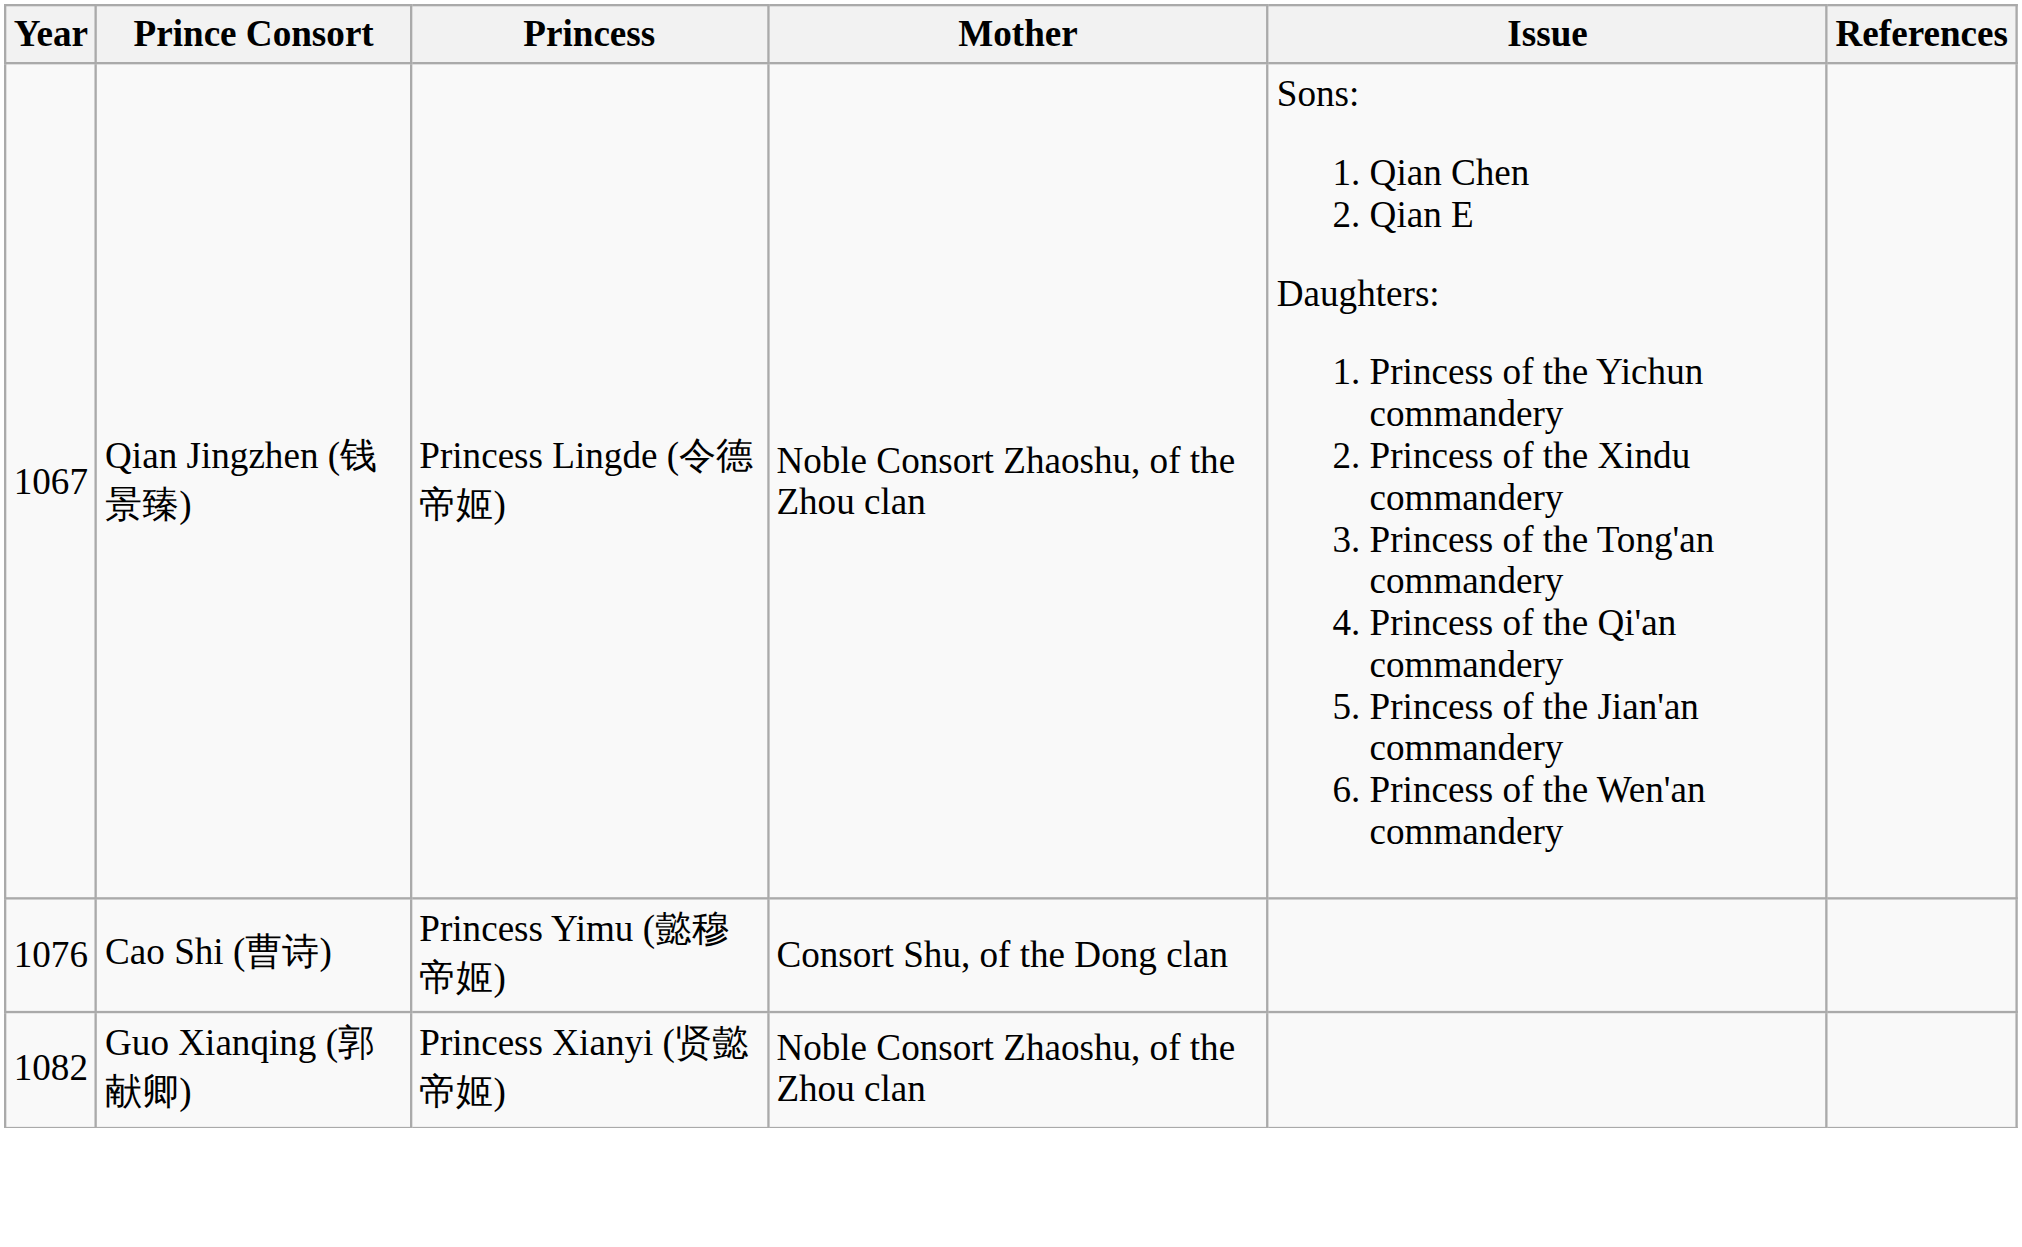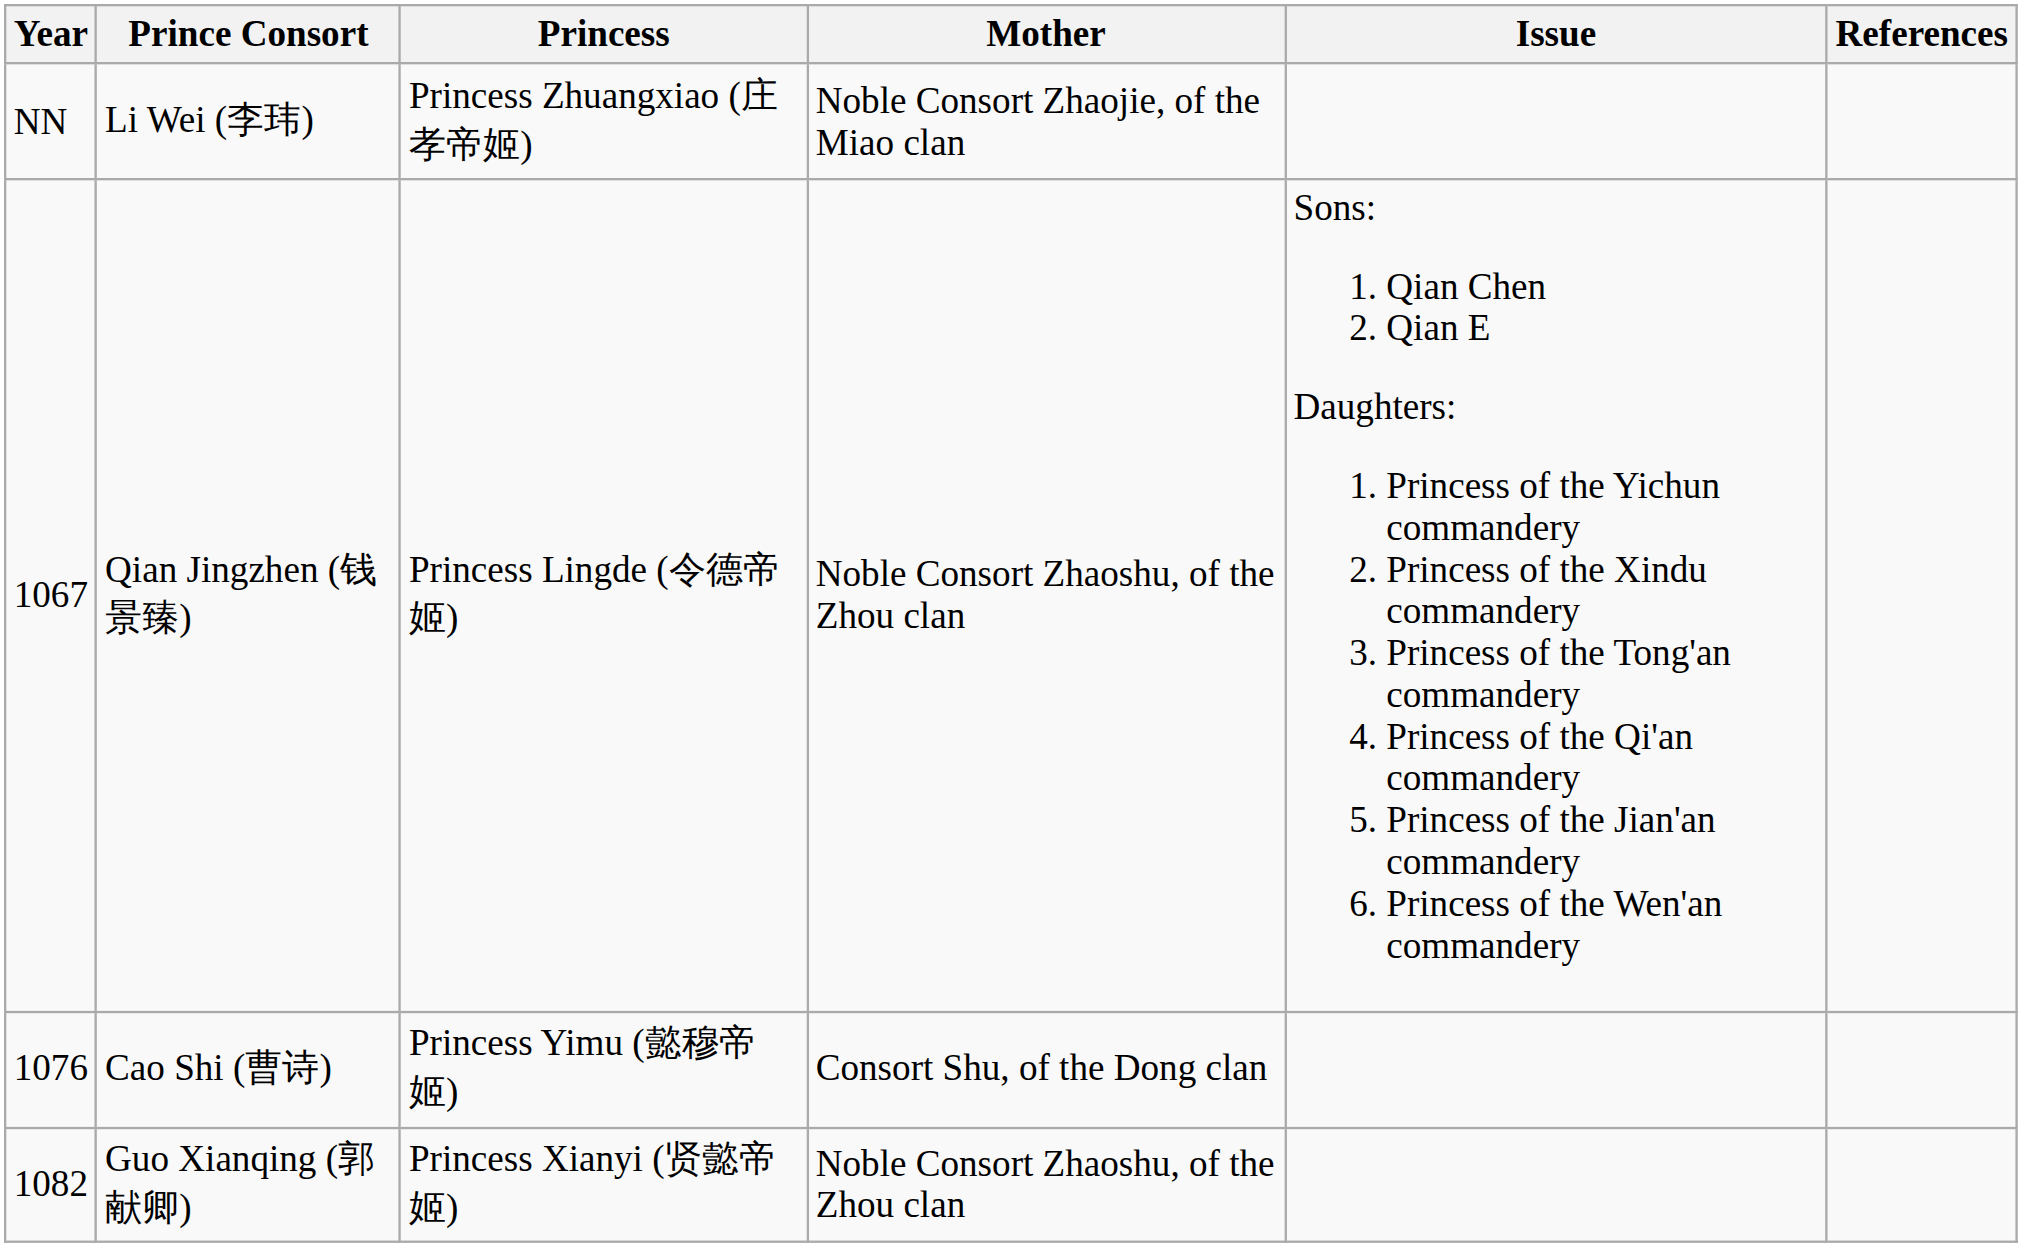+ row: (209, 119)
